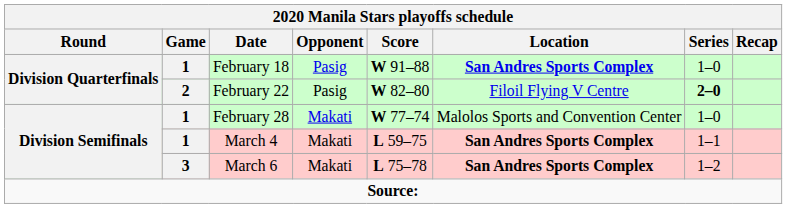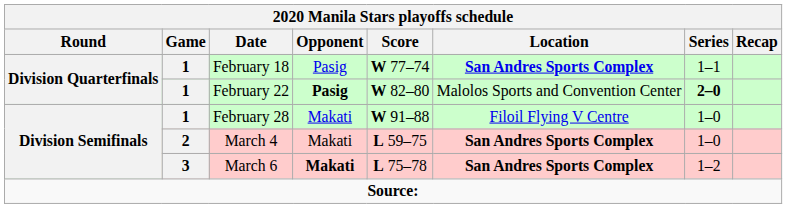(400, 66) W 91–88 -> (400, 66) W 77–74
(709, 66) 1–0 -> (709, 66) 1–1
(186, 91) 2 -> (186, 91) 1
(330, 91) normal -> (330, 91) bold
(559, 91) Filoil Flying V Centre -> (559, 91) Malolos Sports and Convention Center
(400, 116) W 77–74 -> (400, 116) W 91–88
(559, 116) Malolos Sports and Convention Center -> (559, 116) Filoil Flying V Centre
(186, 141) 1 -> (186, 141) 2
(709, 141) 1–1 -> (709, 141) 1–0
(330, 166) normal -> (330, 166) bold
